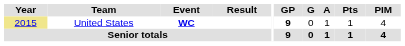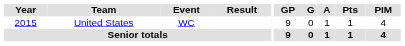(26, 22) khaki background -> (26, 22) no background
(186, 22) bold -> (186, 22) normal
(288, 22) bold -> (288, 22) normal
